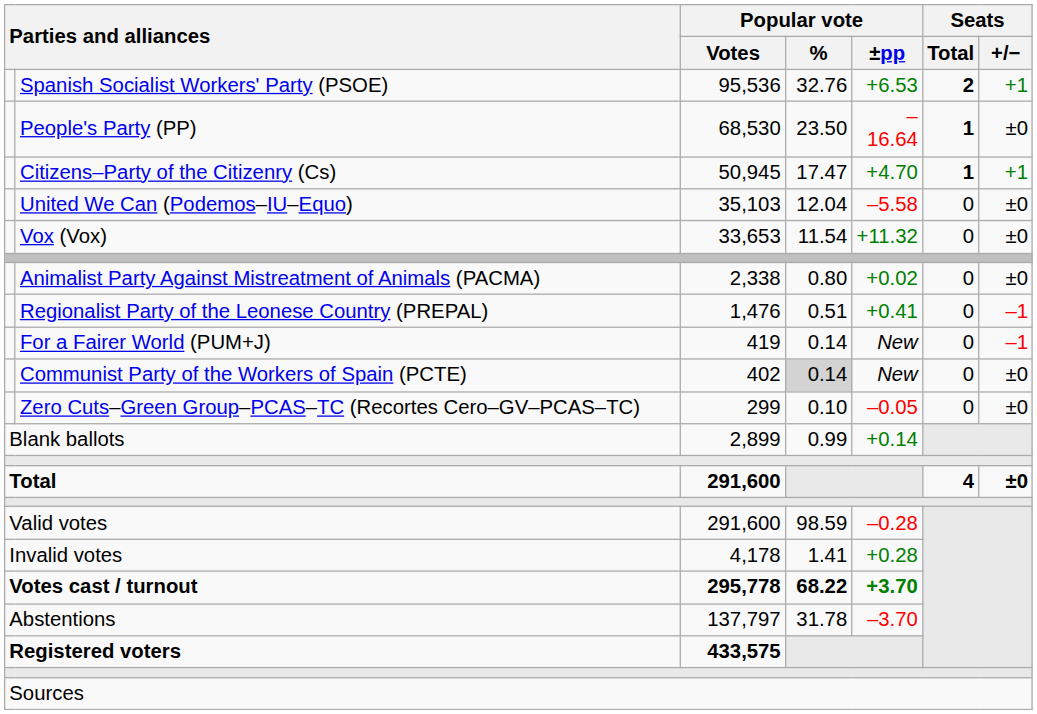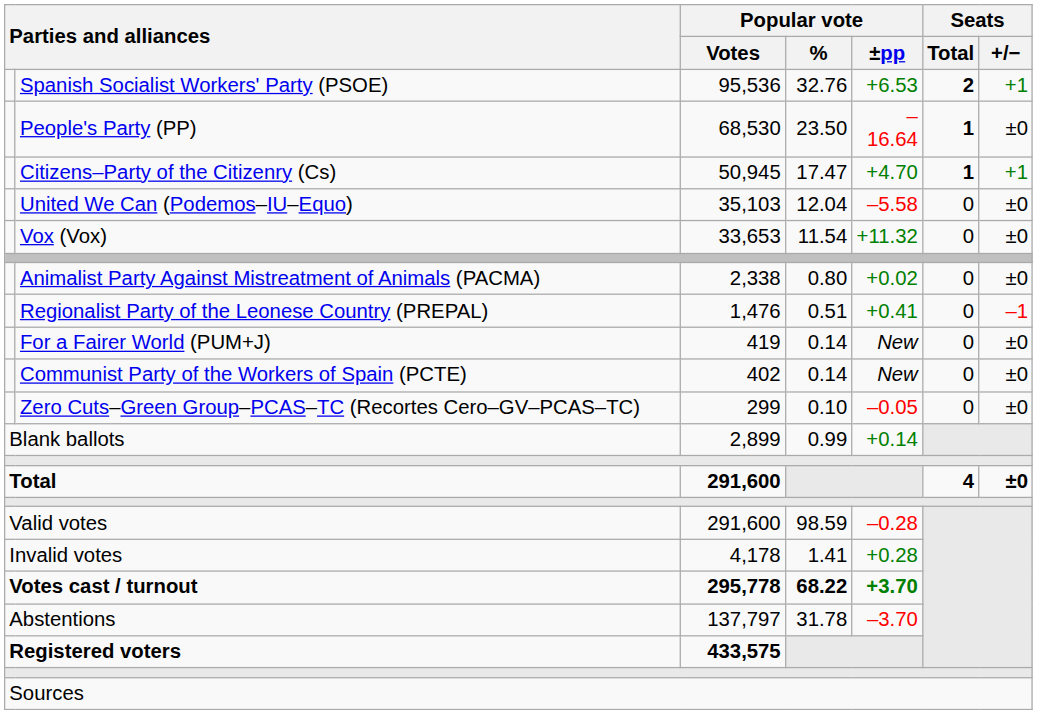(1017, 342) –1 -> (1017, 342) ±0
(827, 375) lightgrey background -> (827, 375) no background
